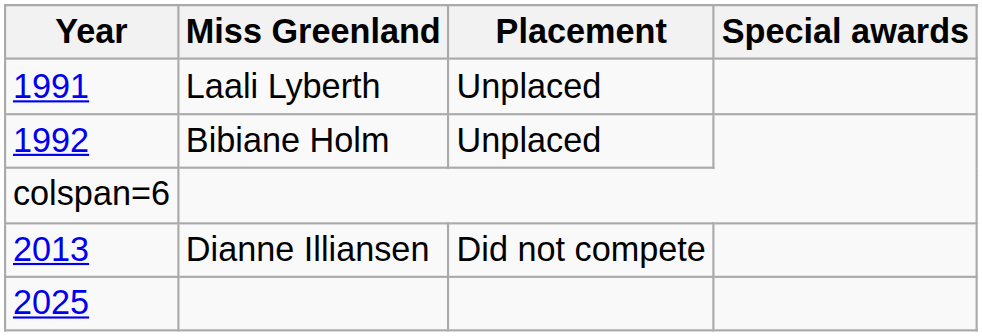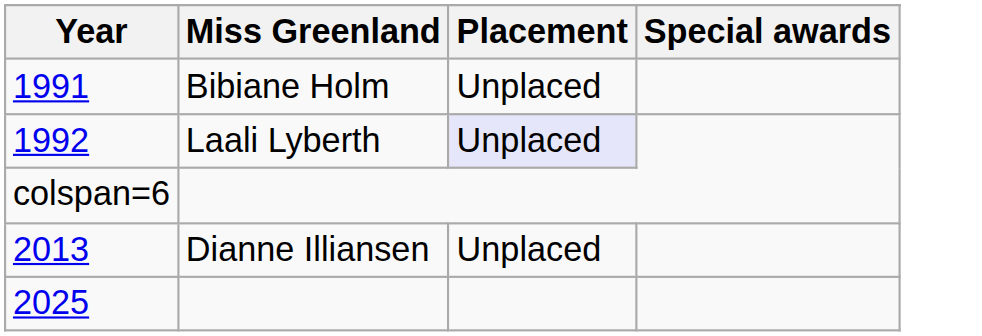(283, 85) Laali Lyberth -> (288, 85) Bibiane Holm
(288, 140) Bibiane Holm -> (283, 140) Laali Lyberth
(529, 140) no background -> (529, 140) lavender background
(581, 248) Did not compete -> (529, 248) Unplaced
